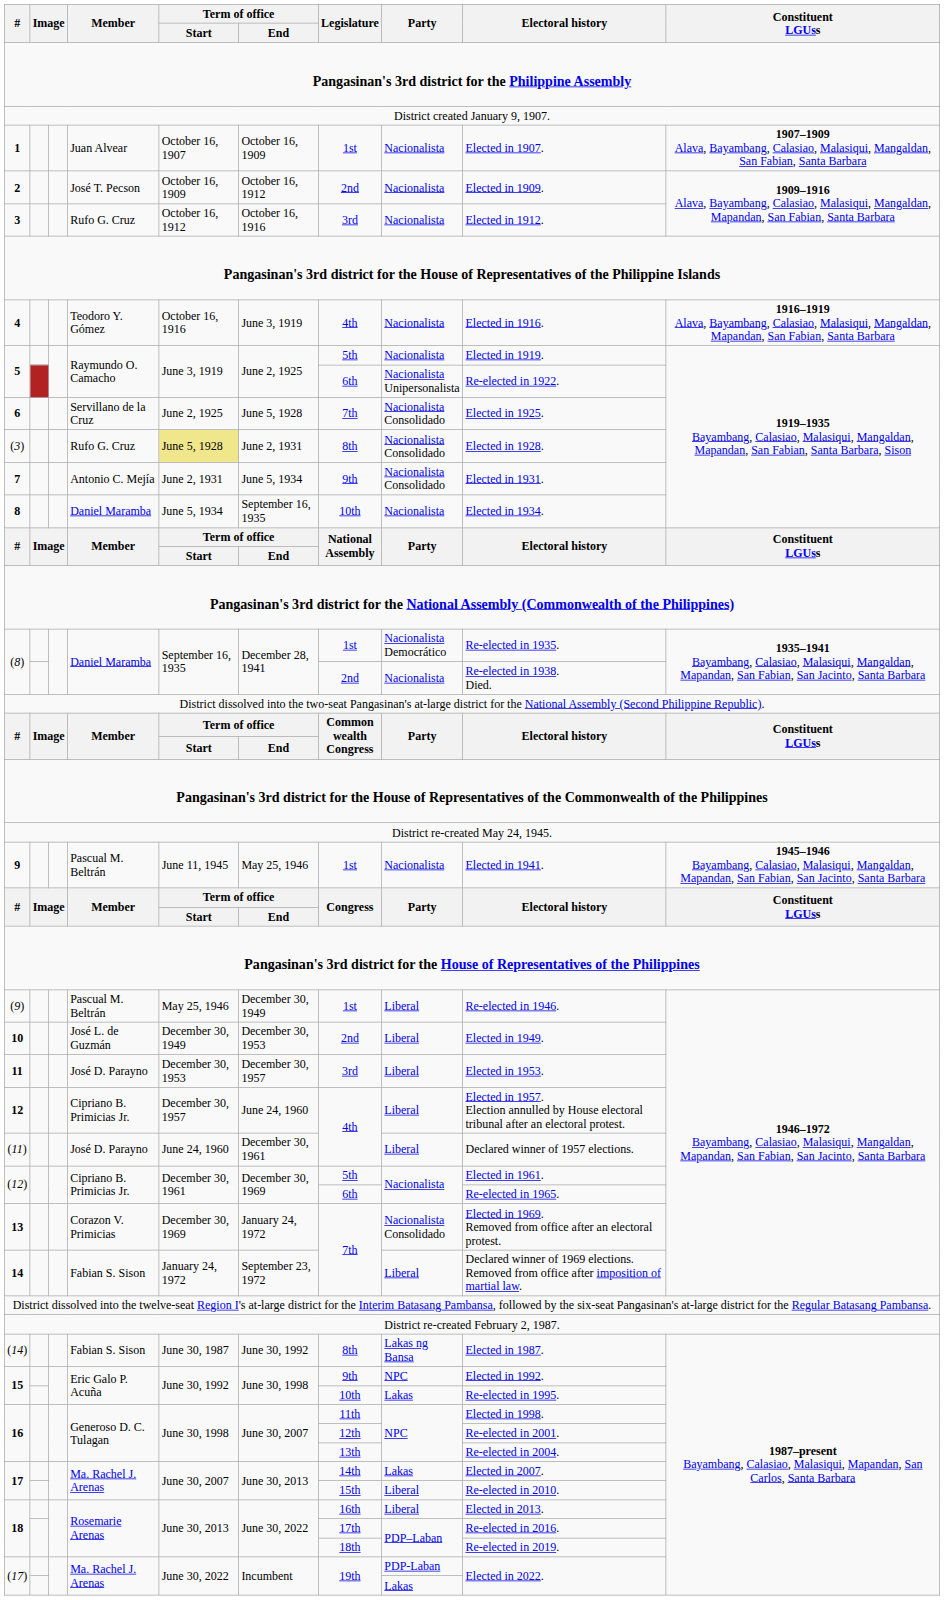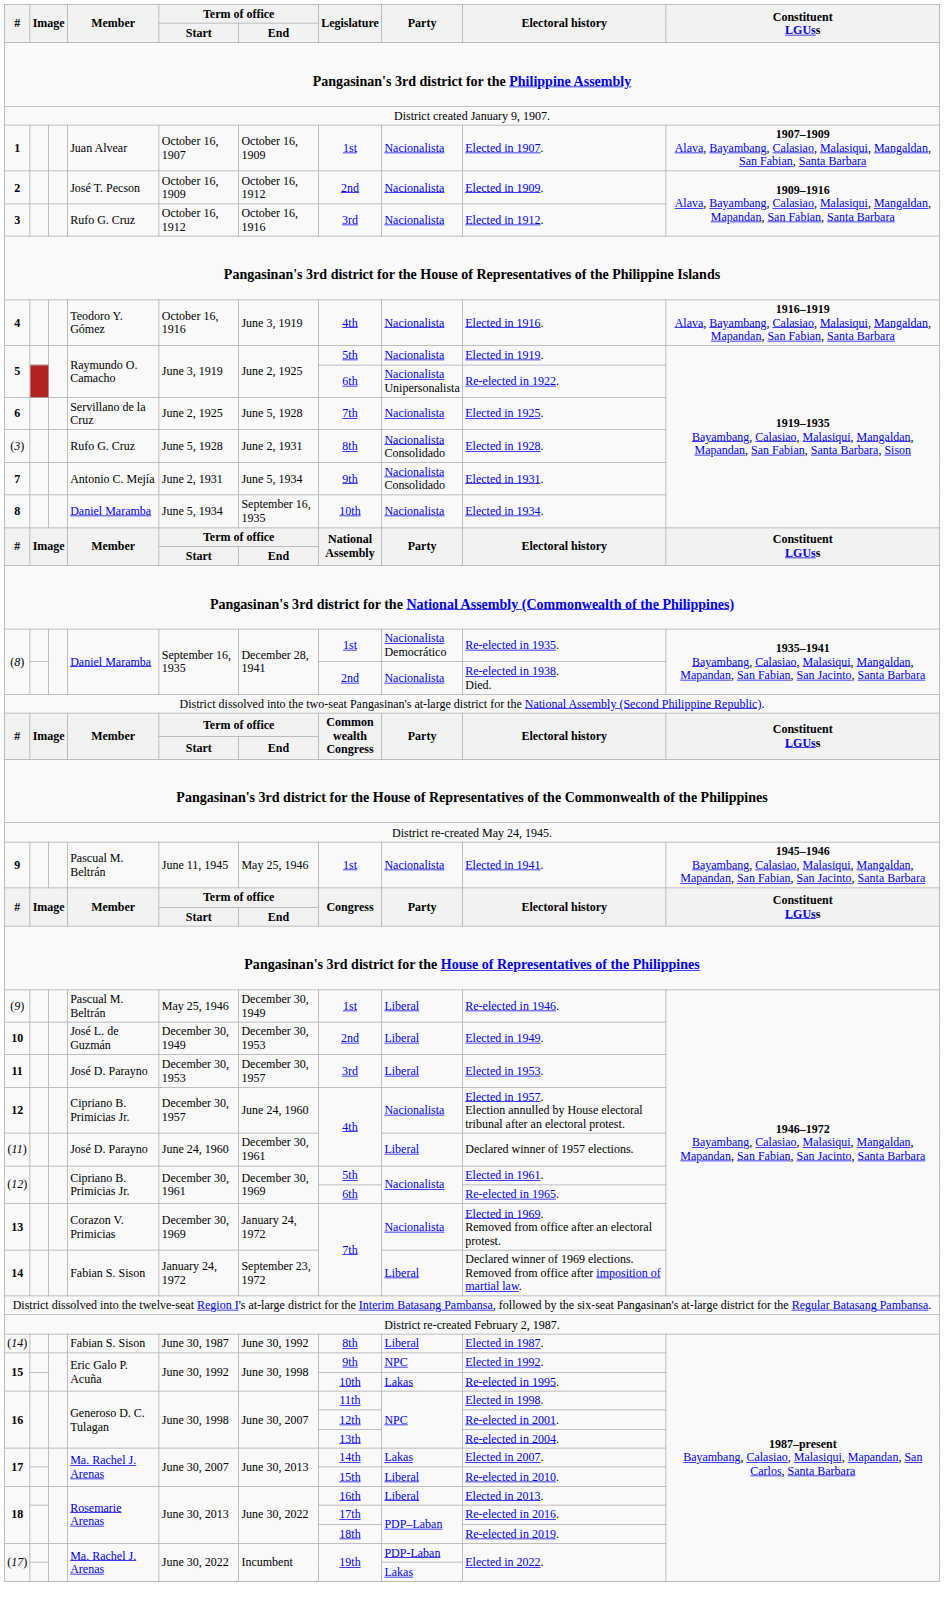(415, 413) Nacionalista Consolidado -> (414, 413) Nacionalista
(192, 446) khaki background -> (192, 446) no background
(402, 1110) Liberal -> (414, 1110) Nacionalista
(415, 1226) Nacionalista Consolidado -> (414, 1226) Nacionalista
(406, 1350) Lakas ng Bansa -> (402, 1343) Liberal
